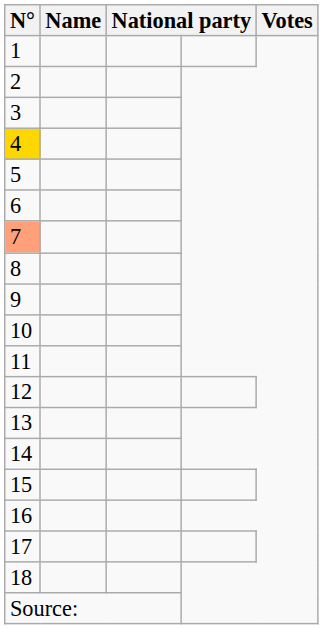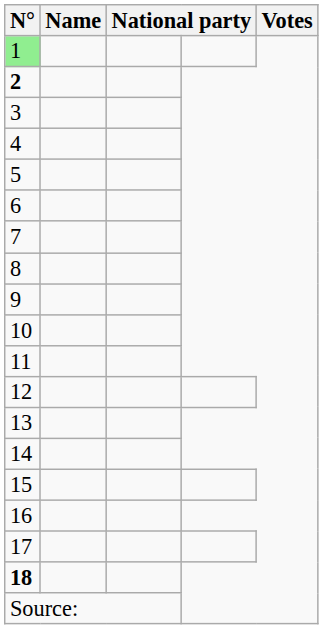(16, 51) no background -> (16, 51) lightgreen background
(16, 82) normal -> (16, 82) bold
(16, 144) gold background -> (16, 144) no background
(16, 236) lightsalmon background -> (16, 236) no background
(21, 577) normal -> (21, 577) bold
